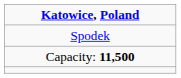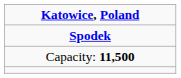(90, 35) normal -> (90, 35) bold
